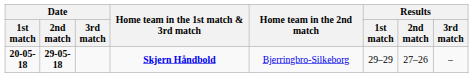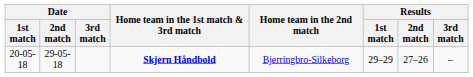(23, 59) bold -> (23, 59) normal
(58, 59) bold -> (58, 59) normal
